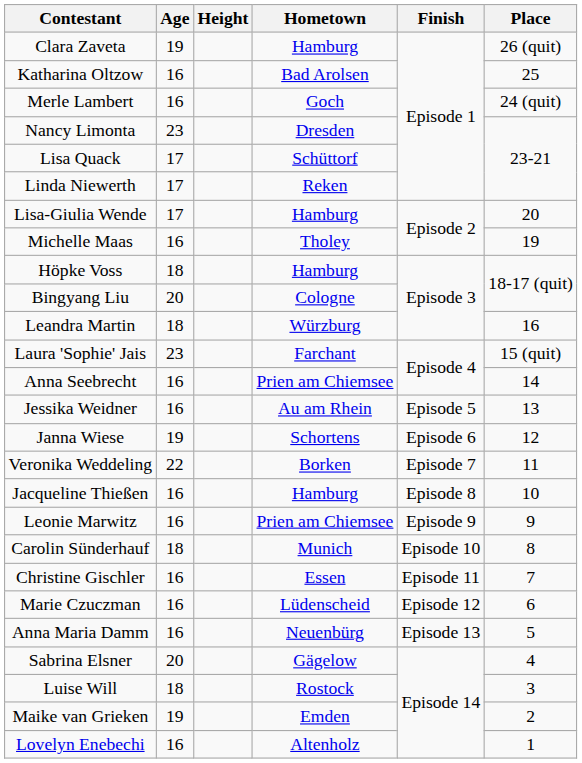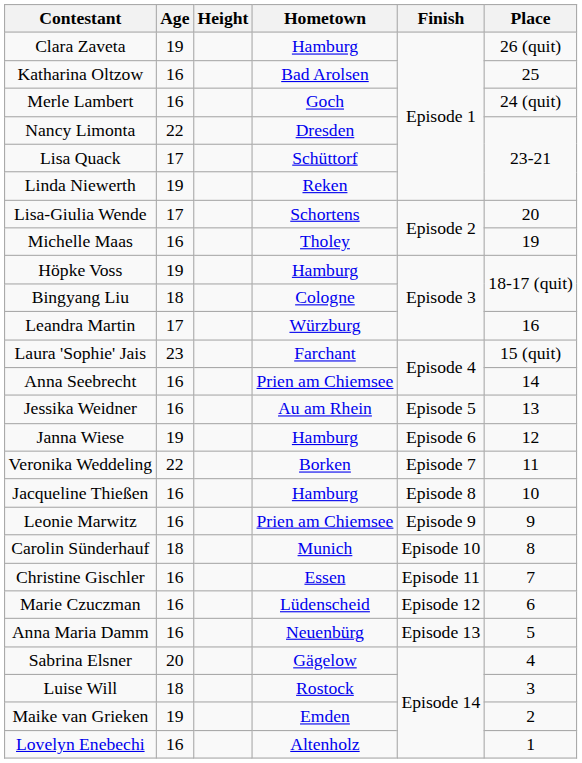(175, 130) 23 -> (175, 130) 22
(175, 185) 17 -> (175, 185) 19
(325, 213) Hamburg -> (325, 213) Schortens
(175, 269) 18 -> (175, 269) 19
(175, 297) 20 -> (175, 297) 18
(175, 325) 18 -> (175, 325) 17
(325, 437) Schortens -> (325, 437) Hamburg
